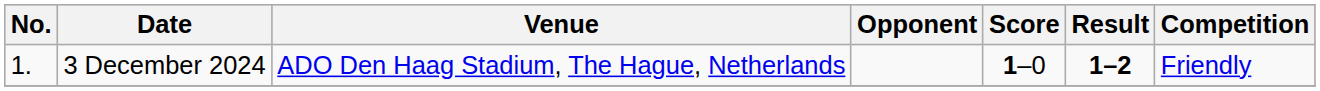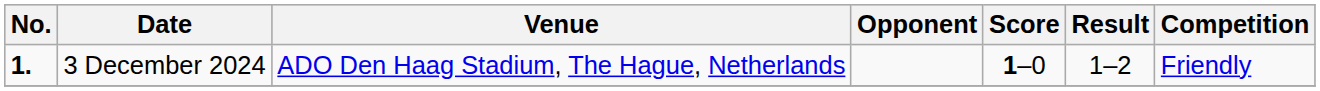(21, 65) normal -> (21, 65) bold
(1110, 65) bold -> (1110, 65) normal
